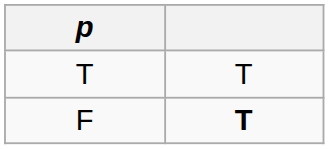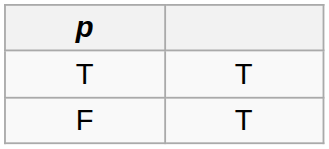(244, 119) bold -> (244, 119) normal
